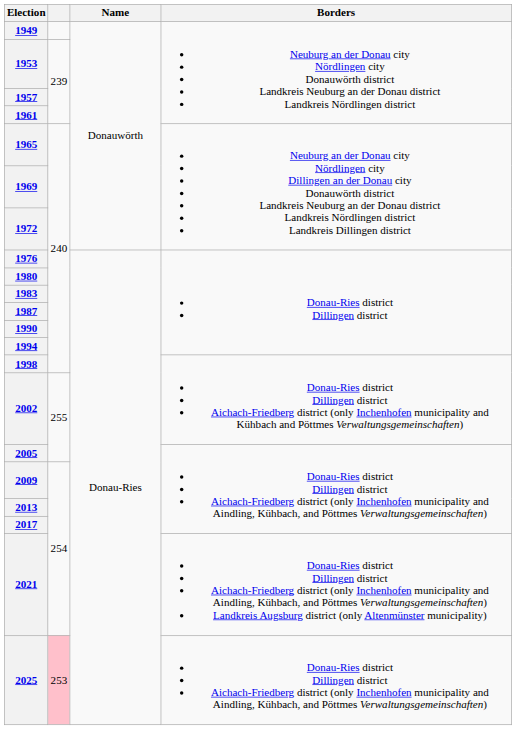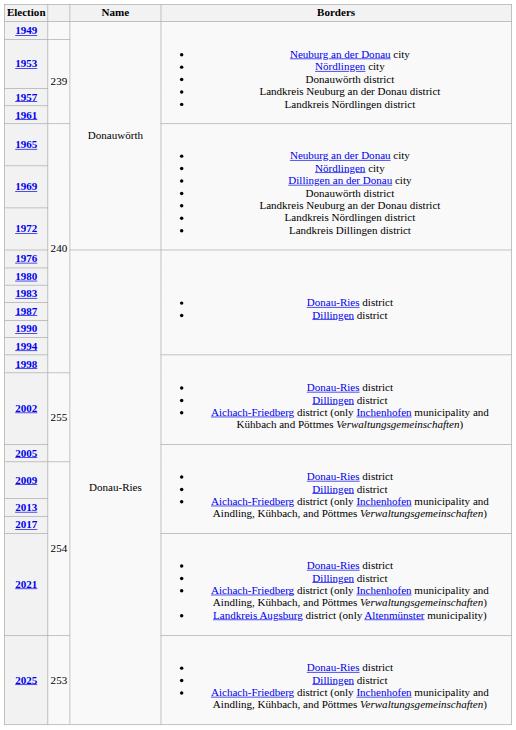(59, 680) pink background -> (59, 680) no background
